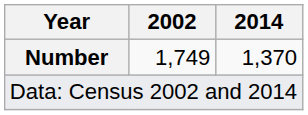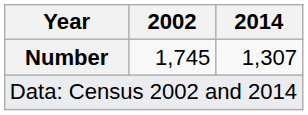(183, 57) 1,749 -> (183, 57) 1,745
(269, 57) 1,370 -> (269, 57) 1,307
